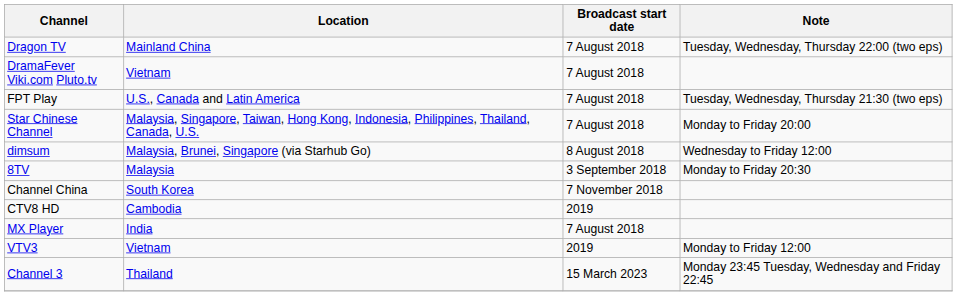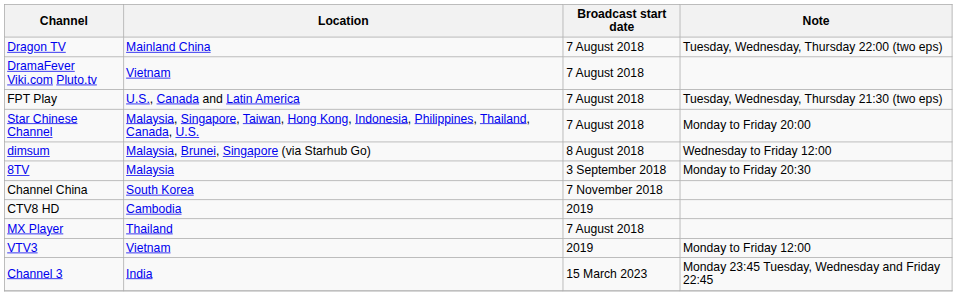(139, 228) India -> (149, 228) Thailand
(149, 274) Thailand -> (139, 274) India
